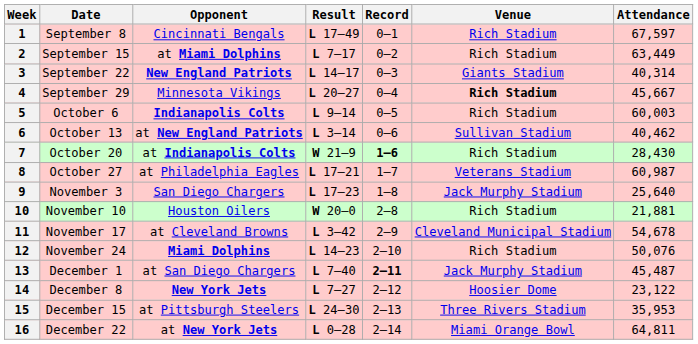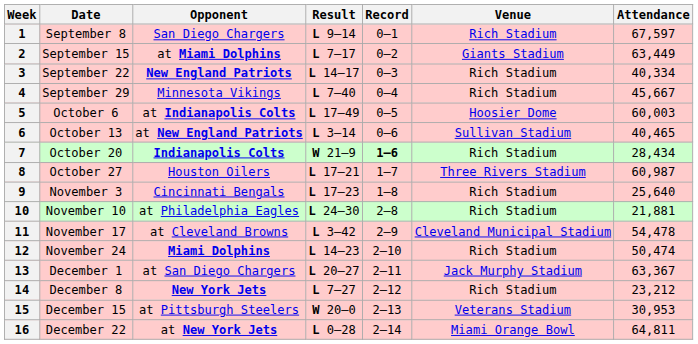(219, 34) Cincinnati Bengals -> (219, 34) San Diego Chargers
(334, 34) L 17–49 -> (334, 34) L 9–14
(513, 54) Rich Stadium -> (513, 54) Giants Stadium
(513, 73) Giants Stadium -> (513, 73) Rich Stadium
(653, 73) 40,314 -> (653, 73) 40,334
(334, 93) L 20–27 -> (334, 93) L 7–40
(513, 93) bold -> (513, 93) normal
(219, 113) Indianapolis Colts -> (219, 113) at Indianapolis Colts
(334, 113) L 9–14 -> (334, 113) L 17–49
(513, 113) Rich Stadium -> (513, 113) Hoosier Dome
(653, 133) 40,462 -> (653, 133) 40,465
(219, 152) at Indianapolis Colts -> (219, 152) Indianapolis Colts
(653, 152) 28,430 -> (653, 152) 28,434
(219, 172) at Philadelphia Eagles -> (219, 172) Houston Oilers
(513, 172) Veterans Stadium -> (513, 172) Three Rivers Stadium
(219, 192) San Diego Chargers -> (219, 192) Cincinnati Bengals
(513, 192) Jack Murphy Stadium -> (513, 192) Rich Stadium
(219, 211) Houston Oilers -> (219, 211) at Philadelphia Eagles
(334, 211) W 20–0 -> (334, 211) L 24–30
(653, 231) 54,678 -> (653, 231) 54,478
(653, 251) 50,076 -> (653, 251) 50,474
(334, 270) L 7–40 -> (334, 270) L 20–27
(387, 270) bold -> (387, 270) normal
(653, 270) 45,487 -> (653, 270) 63,367
(513, 290) Hoosier Dome -> (513, 290) Rich Stadium
(653, 290) 23,122 -> (653, 290) 23,212
(334, 310) L 24–30 -> (334, 310) W 20–0
(513, 310) Three Rivers Stadium -> (513, 310) Veterans Stadium
(653, 310) 35,953 -> (653, 310) 30,953
